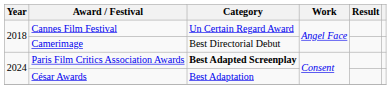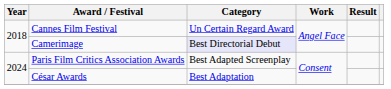(235, 44) no background -> (235, 44) lavender background
(243, 60) bold -> (240, 60) normal
